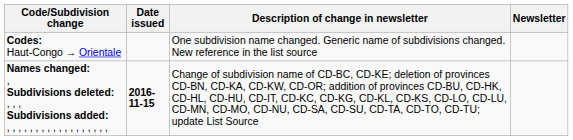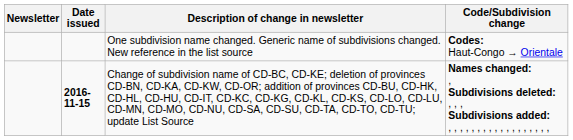columns swapped: (539, 18) <-> (65, 18)
